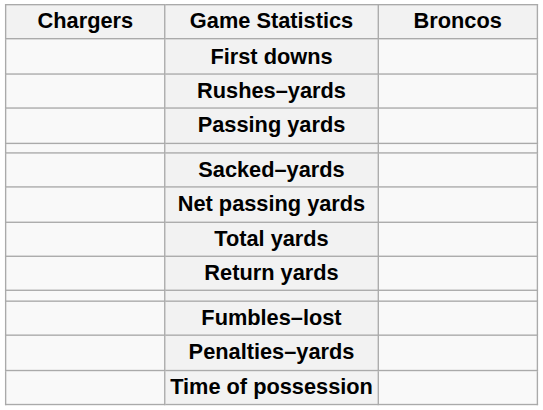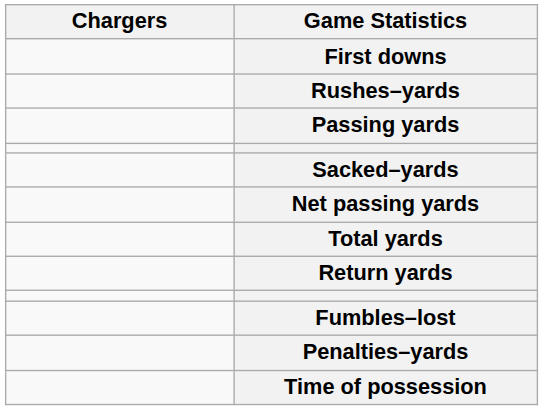- column: (458, 21)
